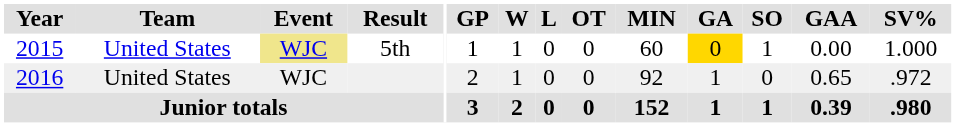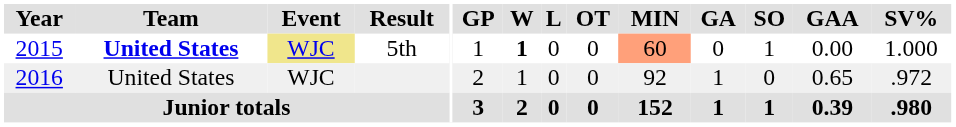(167, 48) normal -> (171, 48) bold
(517, 48) normal -> (522, 48) bold
(652, 48) no background -> (655, 48) lightsalmon background
(715, 48) gold background -> (718, 48) no background
